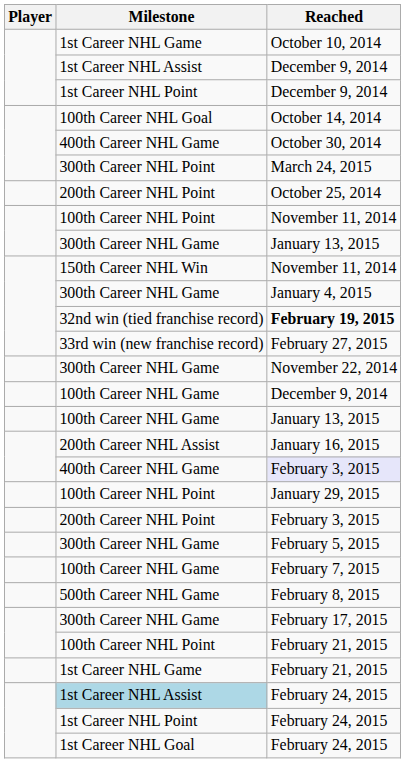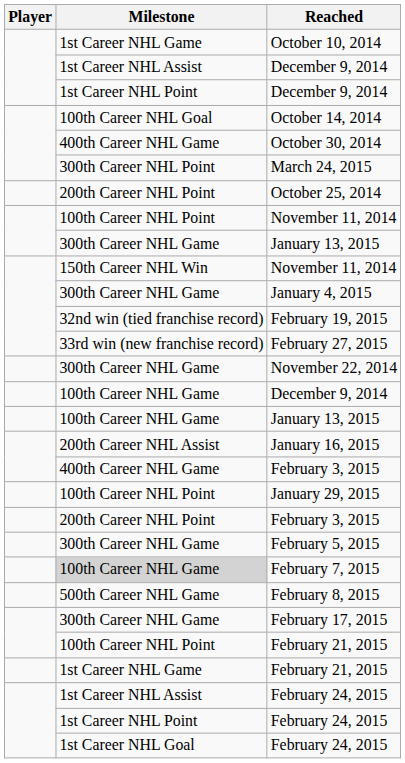(333, 318) bold -> (329, 318) normal
(325, 469) lavender background -> (325, 469) no background
(139, 569) no background -> (139, 569) lightgrey background
(131, 695) lightblue background -> (131, 695) no background
